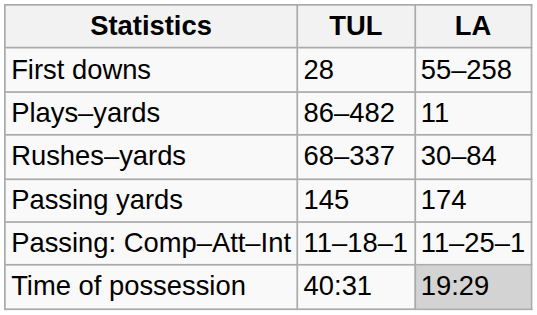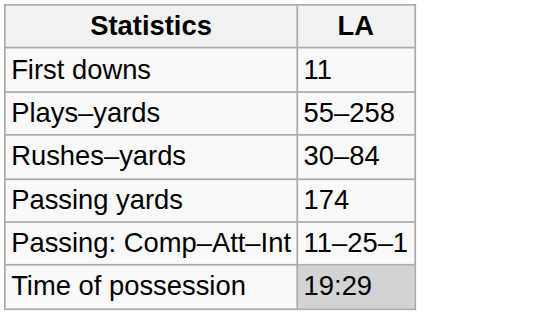- column: (356, 26)
(466, 69) 55–258 -> (318, 69) 11
(435, 112) 11 -> (349, 112) 55–258
